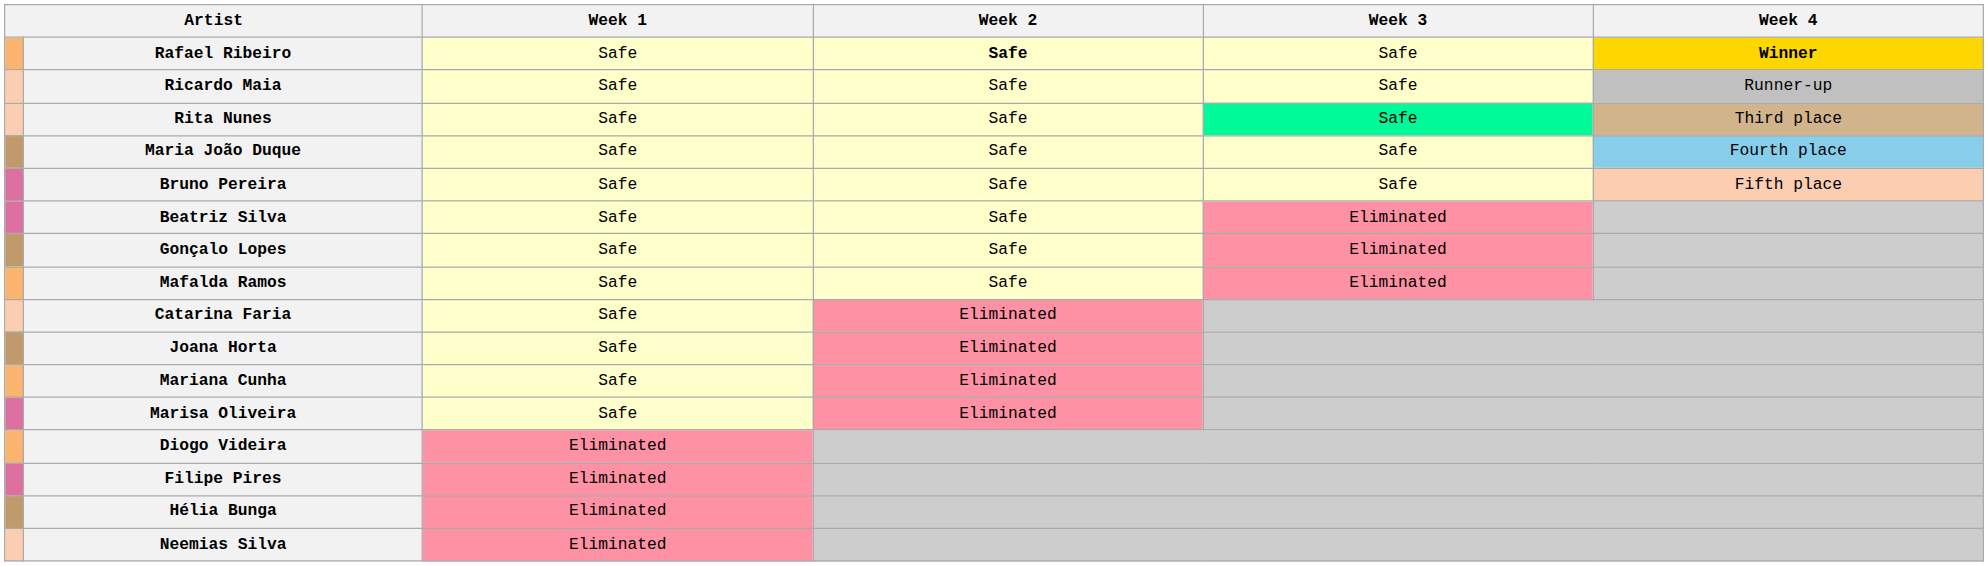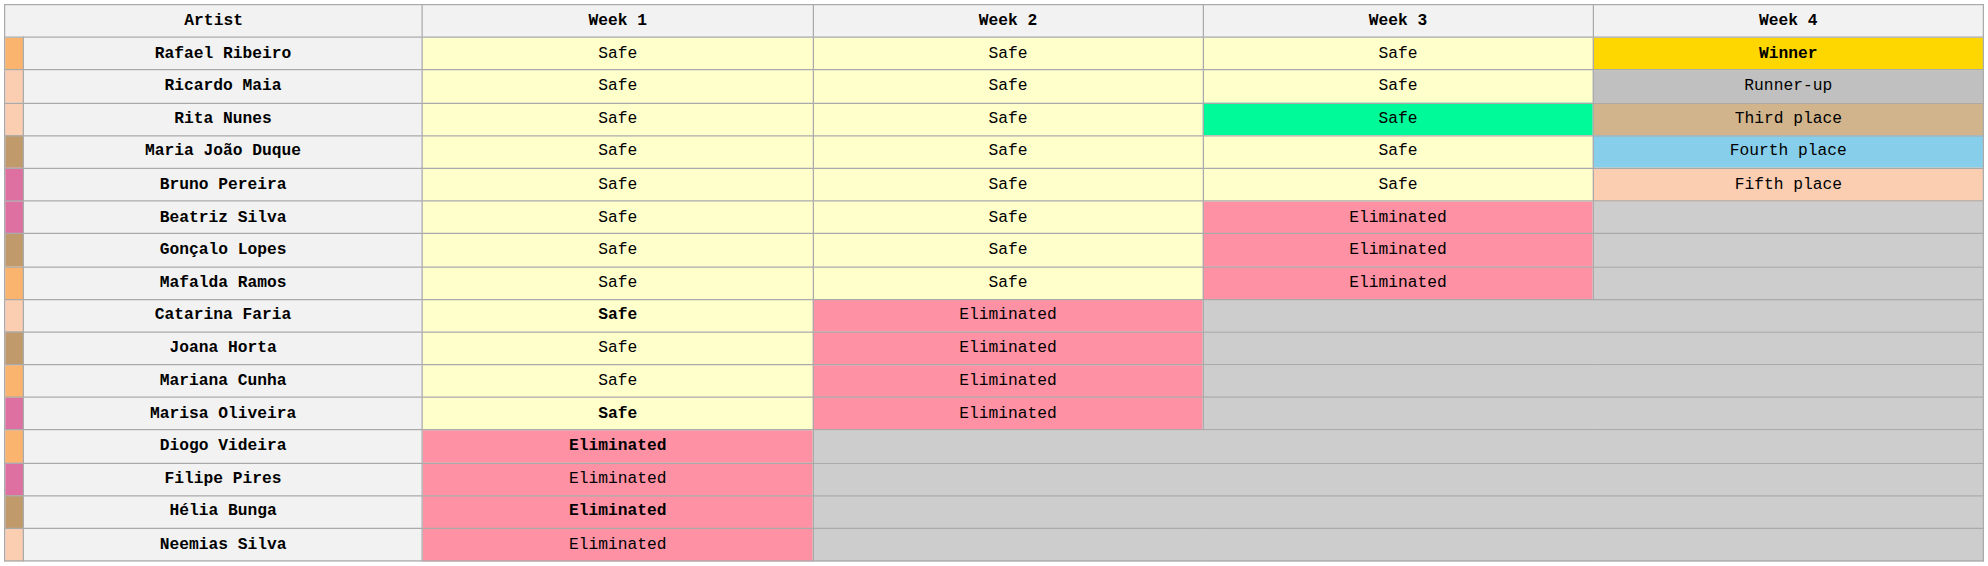(1008, 53) bold -> (1008, 53) normal
(618, 315) normal -> (618, 315) bold
(618, 413) normal -> (618, 413) bold
(618, 446) normal -> (618, 446) bold
(618, 511) normal -> (618, 511) bold
